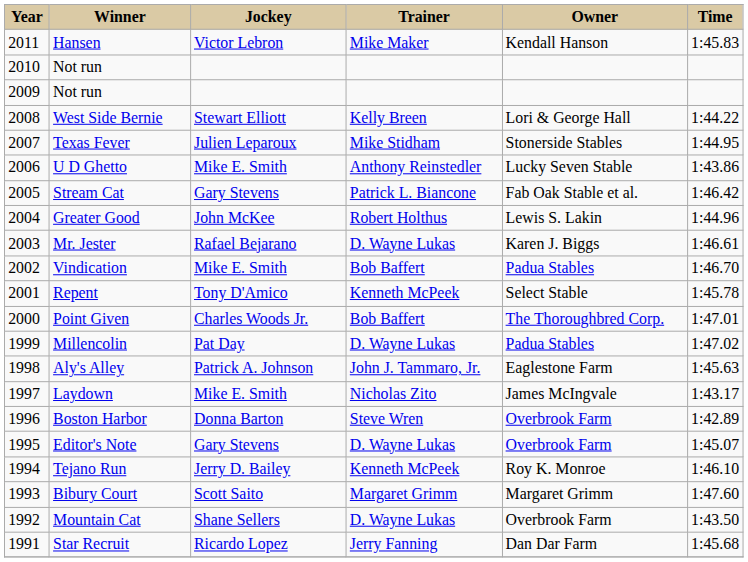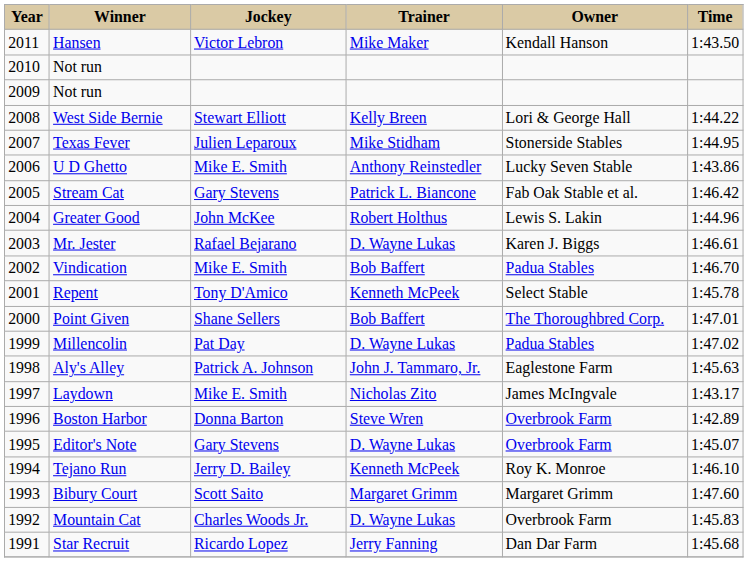(715, 42) 1:45.83 -> (715, 42) 1:43.50
(251, 318) Charles Woods Jr. -> (237, 318) Shane Sellers
(237, 519) Shane Sellers -> (251, 519) Charles Woods Jr.
(715, 519) 1:43.50 -> (715, 519) 1:45.83
